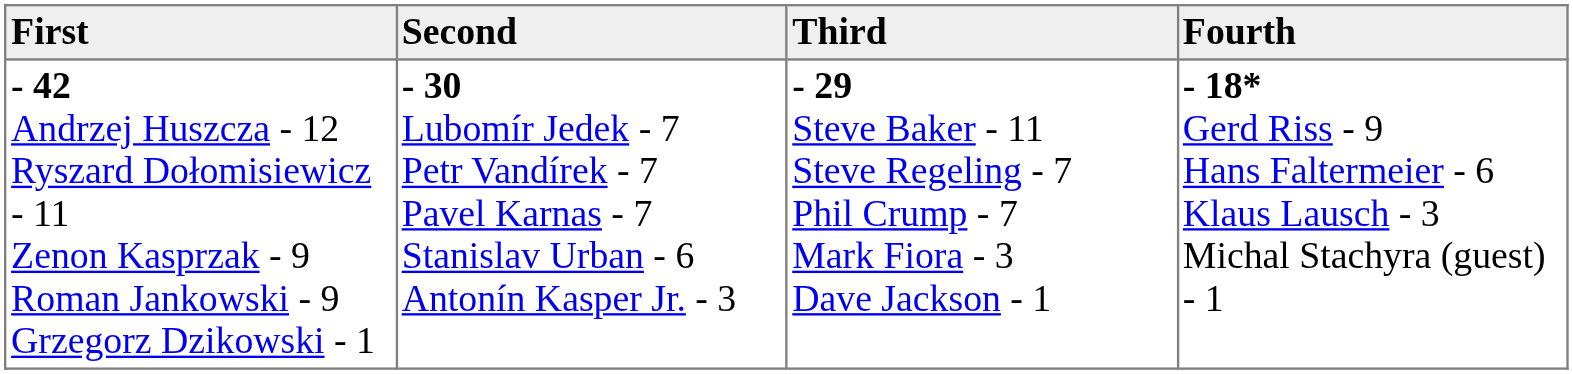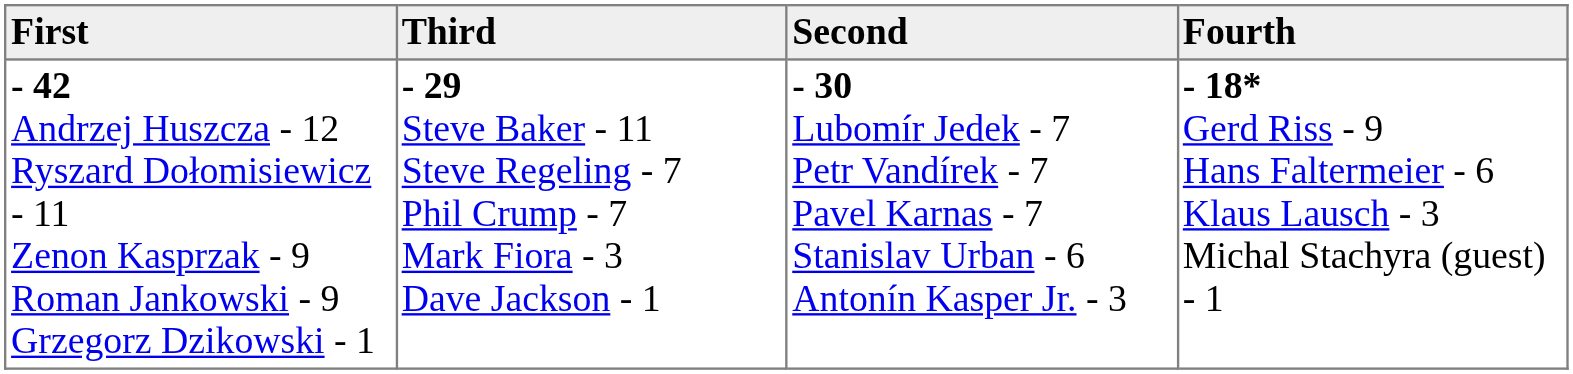columns swapped: (459, 31) <-> (839, 31)
